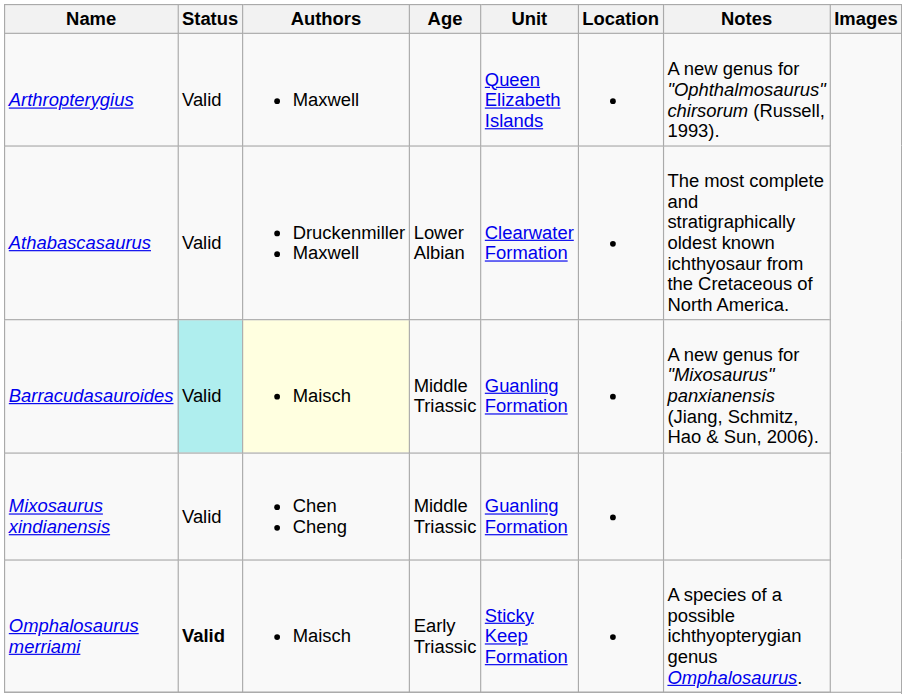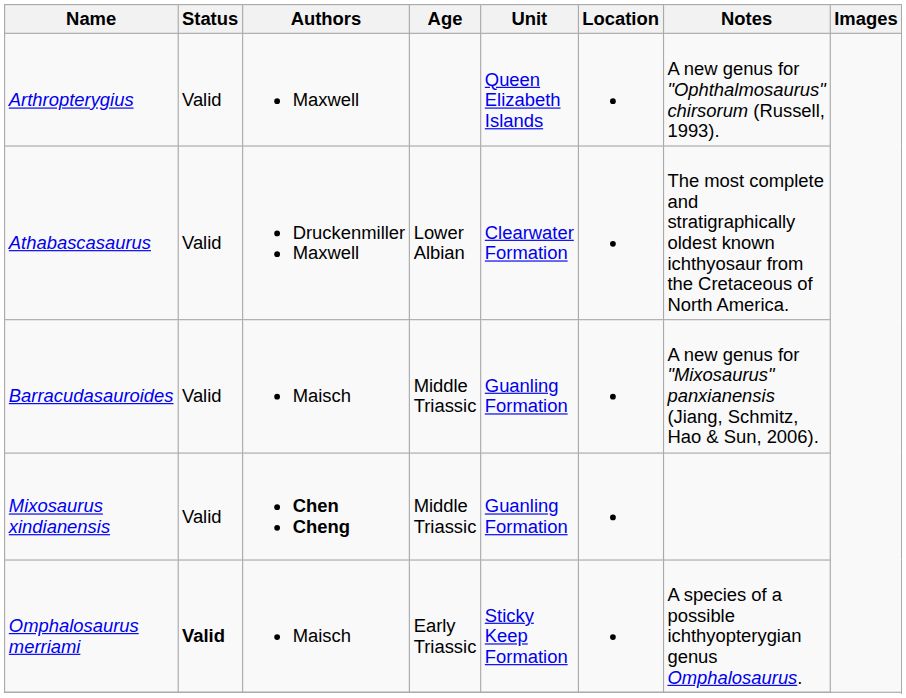(202, 396) paleturquoise background -> (202, 396) no background
(326, 397) lightyellow background -> (326, 397) no background
(326, 517) normal -> (326, 517) bold
